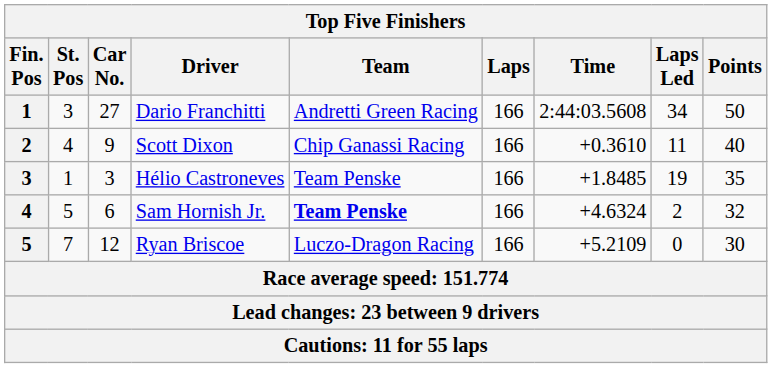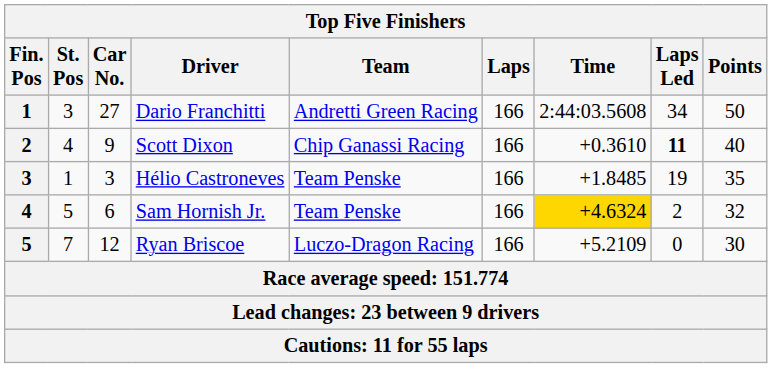(677, 145) normal -> (677, 145) bold
(350, 211) bold -> (347, 211) normal
(613, 211) no background -> (613, 211) gold background
